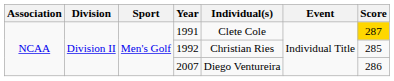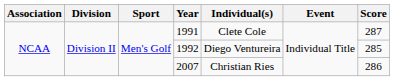(373, 31) gold background -> (373, 31) no background
(242, 48) Christian Ries -> (242, 48) Diego Ventureira
(242, 66) Diego Ventureira -> (242, 66) Christian Ries
